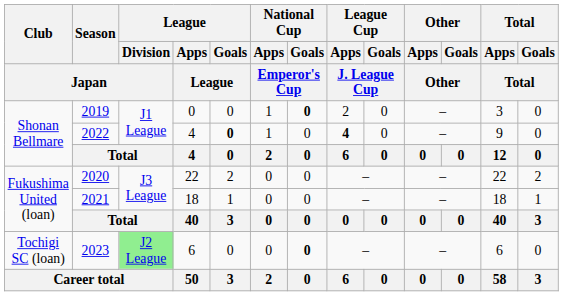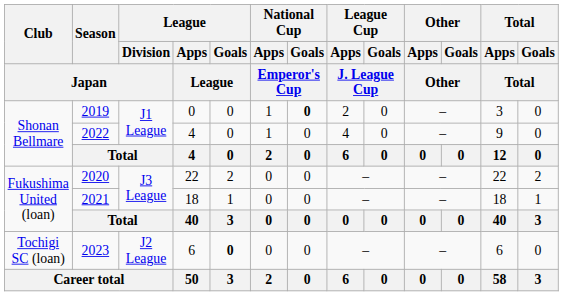(230, 133) bold -> (230, 133) normal
(346, 133) bold -> (346, 133) normal
(146, 250) lightgreen background -> (146, 250) no background
(230, 250) normal -> (230, 250) bold
(307, 250) bold -> (307, 250) normal
